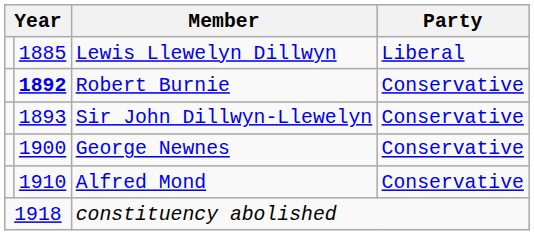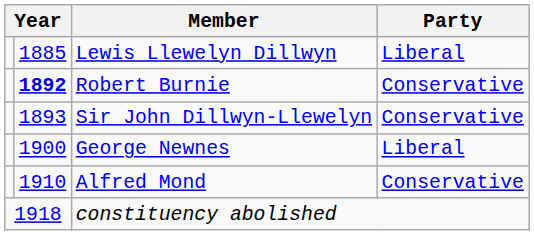(453, 150) Conservative -> (423, 150) Liberal
